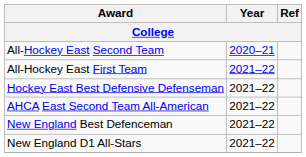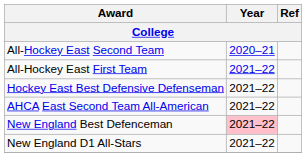(252, 124) no background -> (252, 124) pink background
